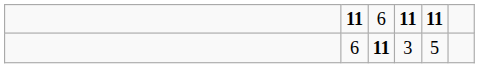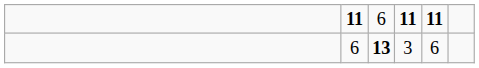(381, 47) 11 -> (381, 47) 13
(435, 47) 5 -> (435, 47) 6
